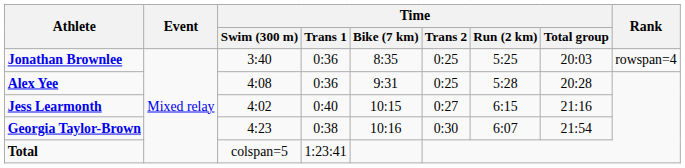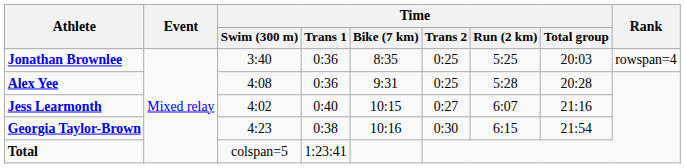(505, 106) 6:15 -> (505, 106) 6:07
(505, 129) 6:07 -> (505, 129) 6:15
